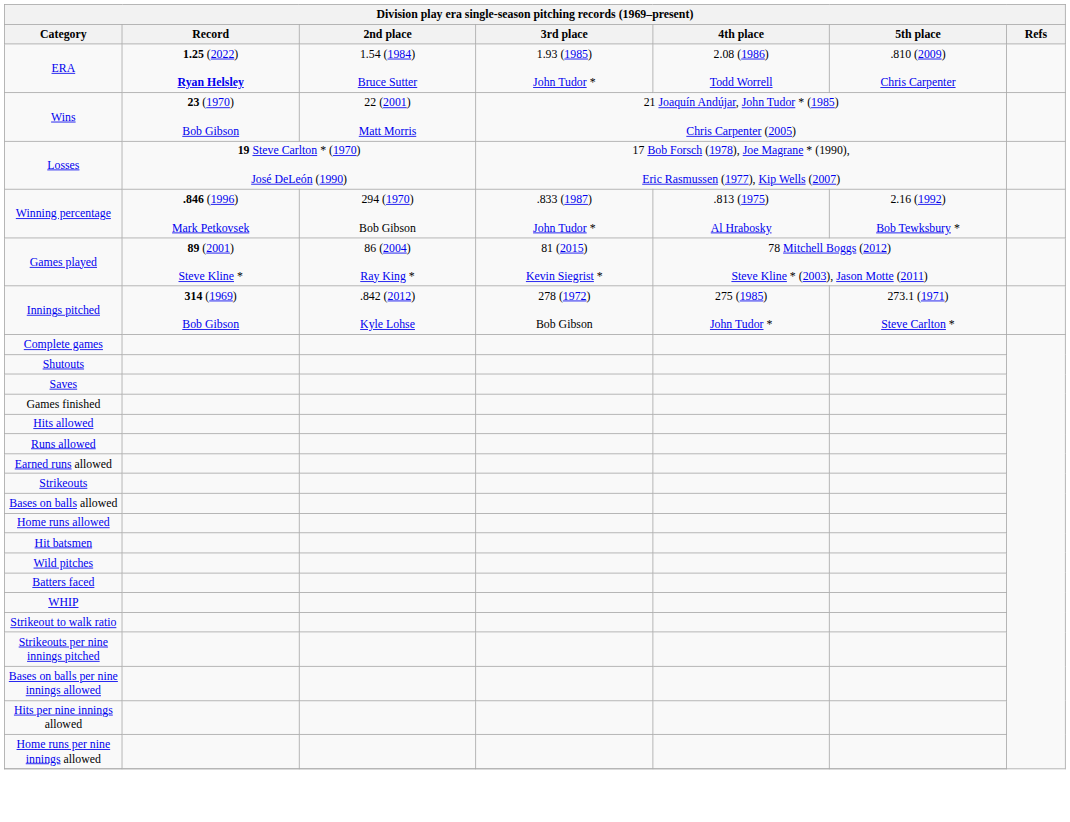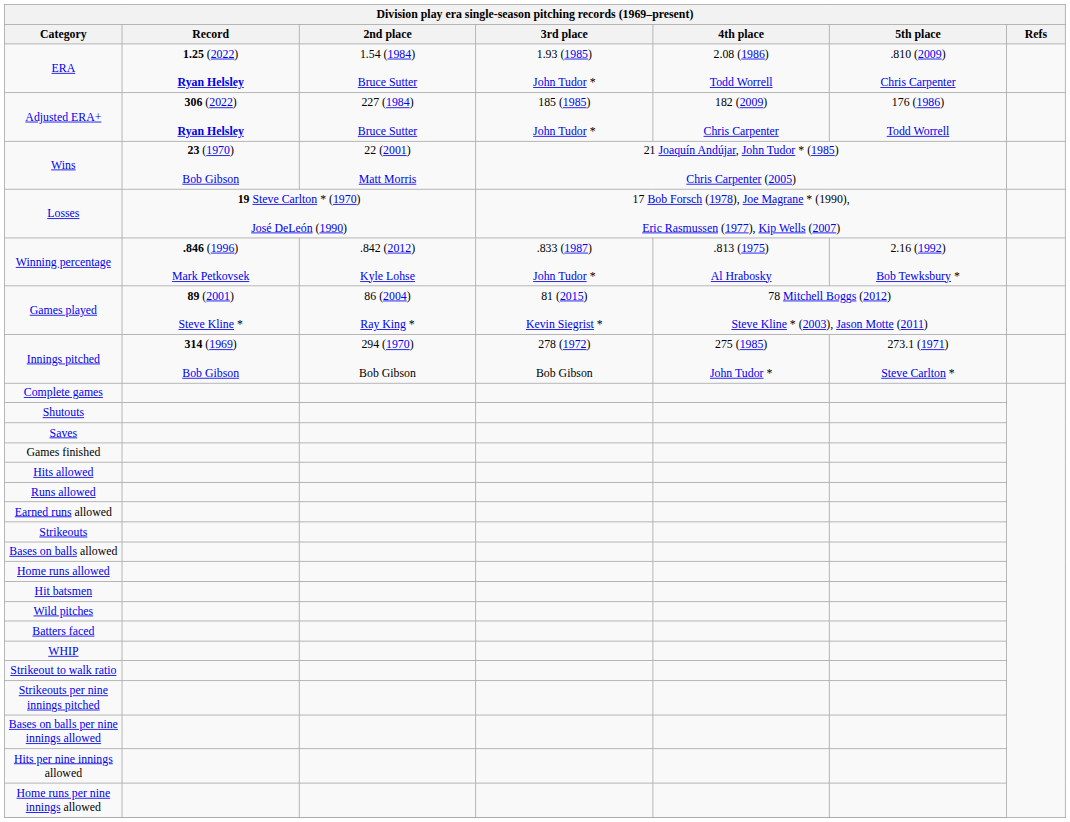+ row: (63, 116)
(388, 213) 294 (1970) Bob Gibson -> (388, 262) .842 (2012) Kyle Lohse
(388, 310) .842 (2012) Kyle Lohse -> (388, 358) 294 (1970) Bob Gibson
